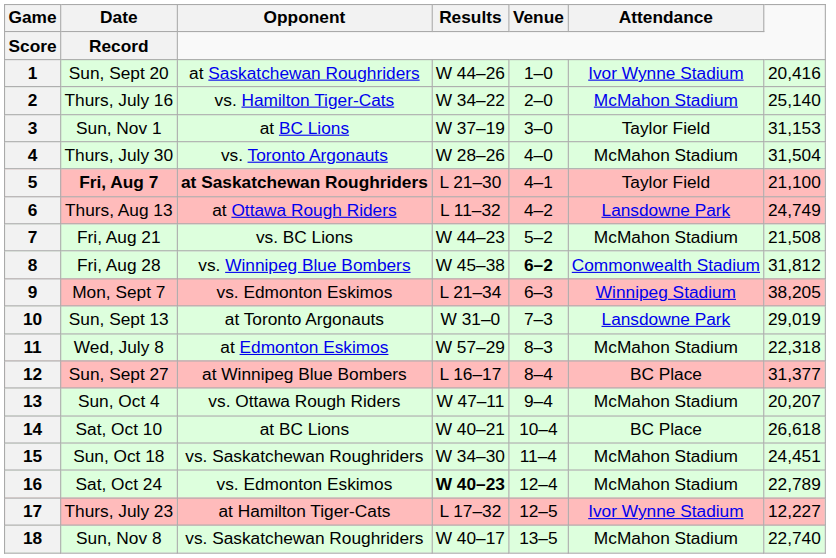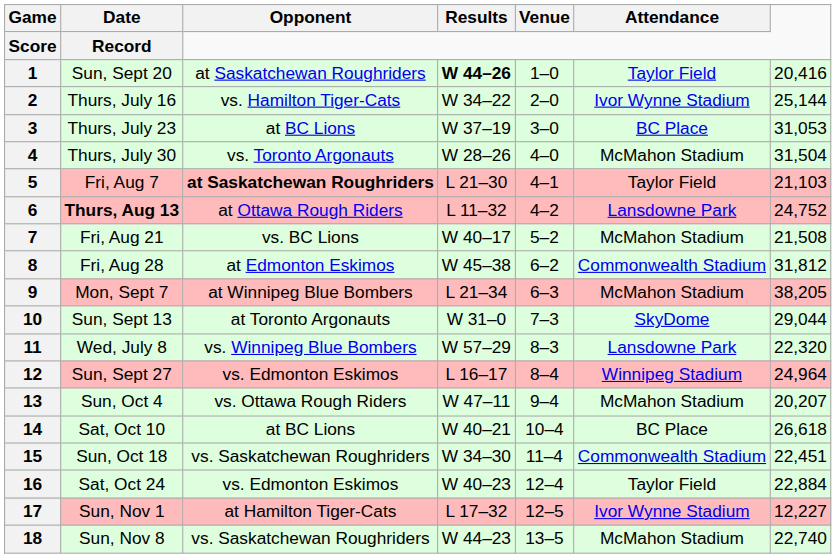(470, 73) normal -> (476, 73) bold
(666, 73) Ivor Wynne Stadium -> (672, 73) Taylor Field
(666, 100) McMahon Stadium -> (672, 100) Ivor Wynne Stadium
(794, 100) 25,140 -> (800, 100) 25,144
(119, 127) Sun, Nov 1 -> (122, 127) Thurs, July 23
(666, 127) Taylor Field -> (672, 127) BC Place
(794, 127) 31,153 -> (800, 127) 31,053
(119, 182) bold -> (122, 182) normal
(794, 182) 21,100 -> (800, 182) 21,103
(119, 210) normal -> (122, 210) bold
(794, 210) 24,749 -> (800, 210) 24,752
(470, 237) W 44–23 -> (476, 237) W 40–17
(304, 264) vs. Winnipeg Blue Bombers -> (310, 264) at Edmonton Eskimos
(538, 264) bold -> (544, 264) normal
(304, 292) vs. Edmonton Eskimos -> (310, 292) at Winnipeg Blue Bombers
(666, 292) Winnipeg Stadium -> (672, 292) McMahon Stadium
(666, 319) Lansdowne Park -> (672, 319) SkyDome
(794, 319) 29,019 -> (800, 319) 29,044
(304, 347) at Edmonton Eskimos -> (310, 347) vs. Winnipeg Blue Bombers
(666, 347) McMahon Stadium -> (672, 347) Lansdowne Park
(794, 347) 22,318 -> (800, 347) 22,320
(304, 374) at Winnipeg Blue Bombers -> (310, 374) vs. Edmonton Eskimos
(666, 374) BC Place -> (672, 374) Winnipeg Stadium
(794, 374) 31,377 -> (800, 374) 24,964
(666, 456) McMahon Stadium -> (672, 456) Commonwealth Stadium
(794, 456) 24,451 -> (800, 456) 22,451
(470, 484) bold -> (476, 484) normal
(666, 484) McMahon Stadium -> (672, 484) Taylor Field
(794, 484) 22,789 -> (800, 484) 22,884
(119, 511) Thurs, July 23 -> (122, 511) Sun, Nov 1
(470, 538) W 40–17 -> (476, 538) W 44–23
